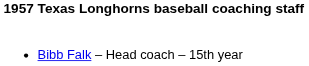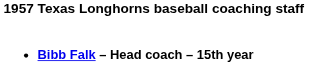(154, 55) normal -> (154, 55) bold
